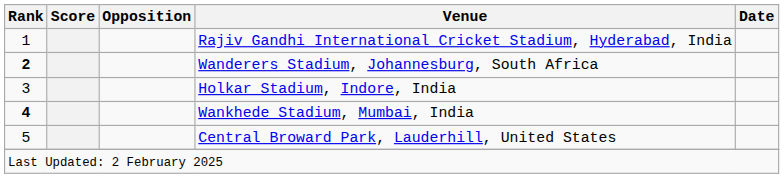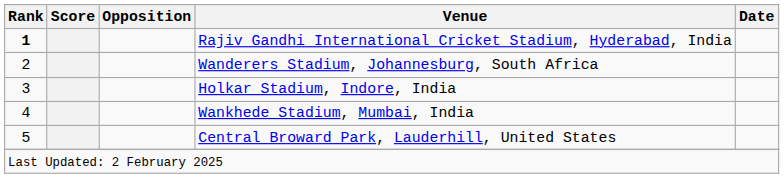(26, 41) normal -> (26, 41) bold
(26, 65) bold -> (26, 65) normal
(26, 113) bold -> (26, 113) normal
